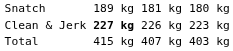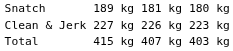(114, 25) bold -> (114, 25) normal
